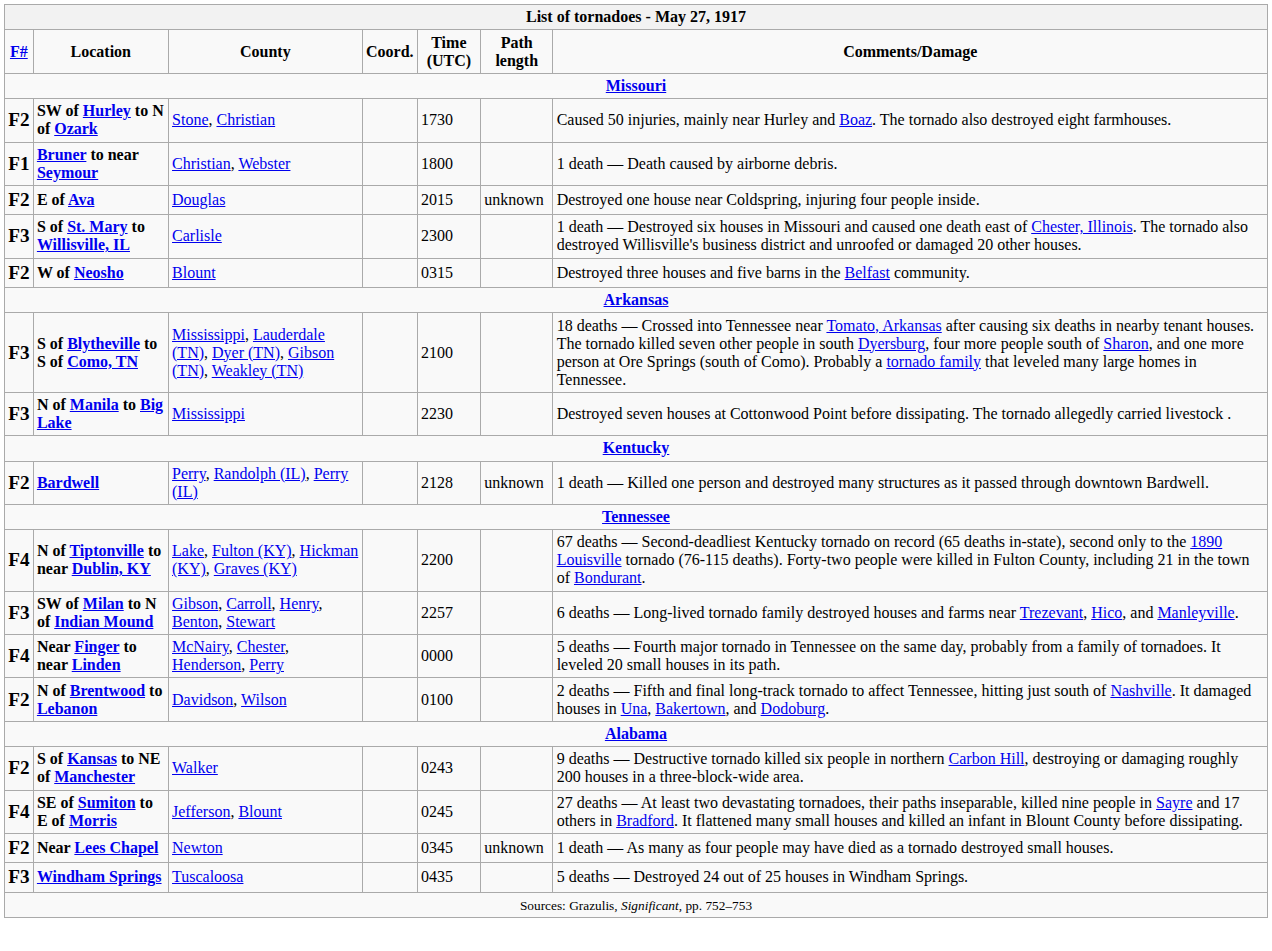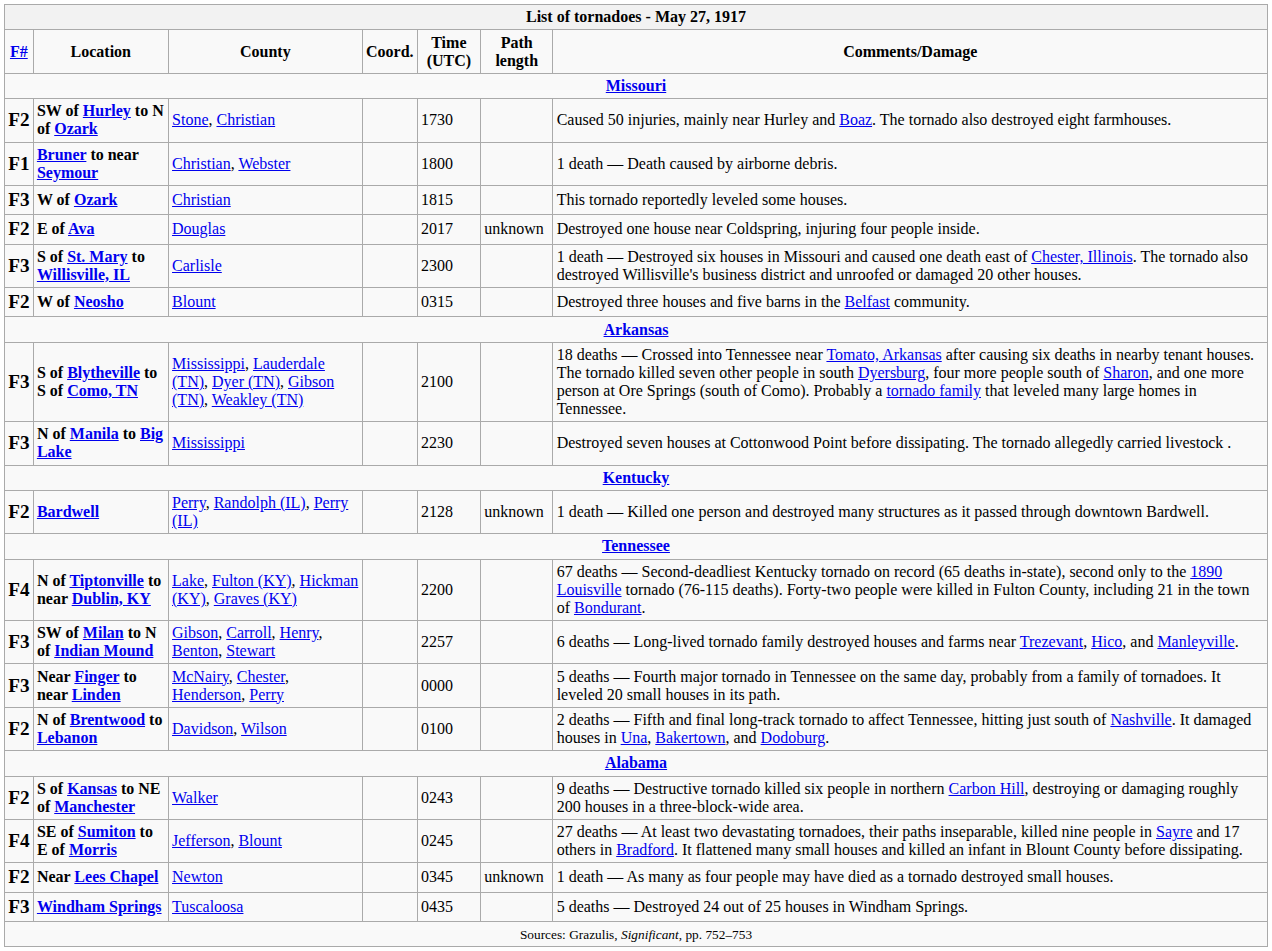+ row: (77, 200)
(437, 200) 2015 -> (437, 229) 2017
(19, 656) F4 -> (19, 685) F3
